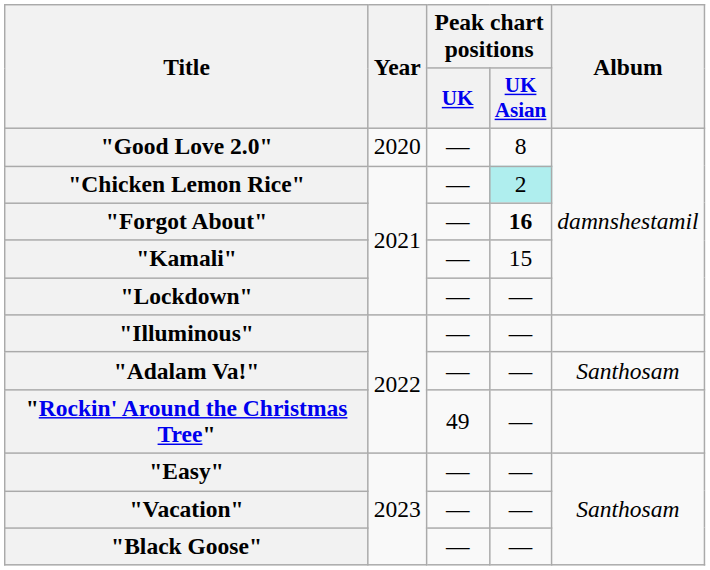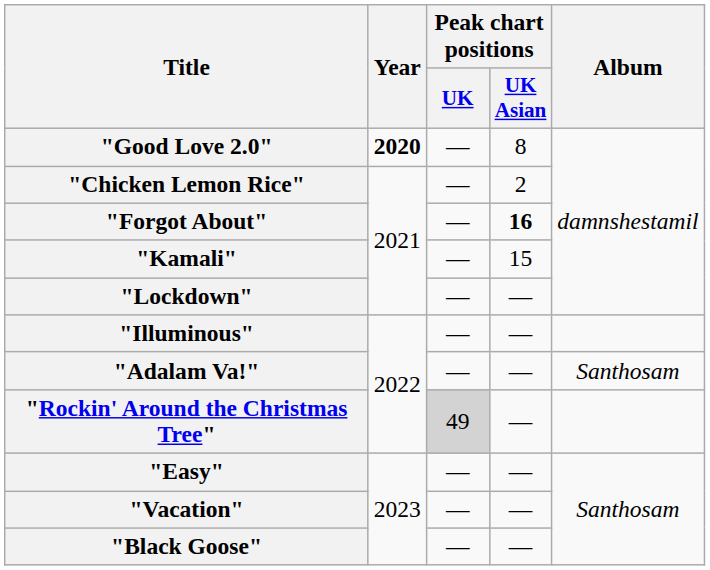(397, 146) normal -> (397, 146) bold
(521, 184) paleturquoise background -> (521, 184) no background
(458, 421) no background -> (458, 421) lightgrey background
